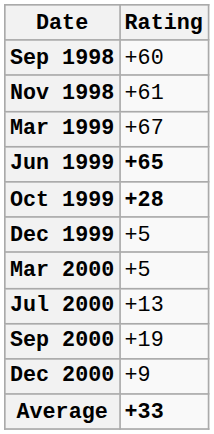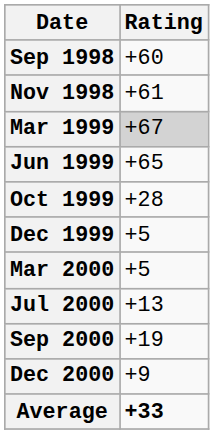(144, 129) no background -> (144, 129) lightgrey background
(144, 164) bold -> (144, 164) normal
(144, 199) bold -> (144, 199) normal
